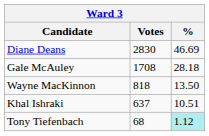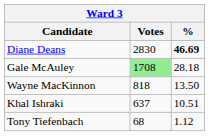(186, 49) normal -> (186, 49) bold
(144, 67) no background -> (144, 67) lightgreen background
(184, 121) paleturquoise background -> (184, 121) no background
